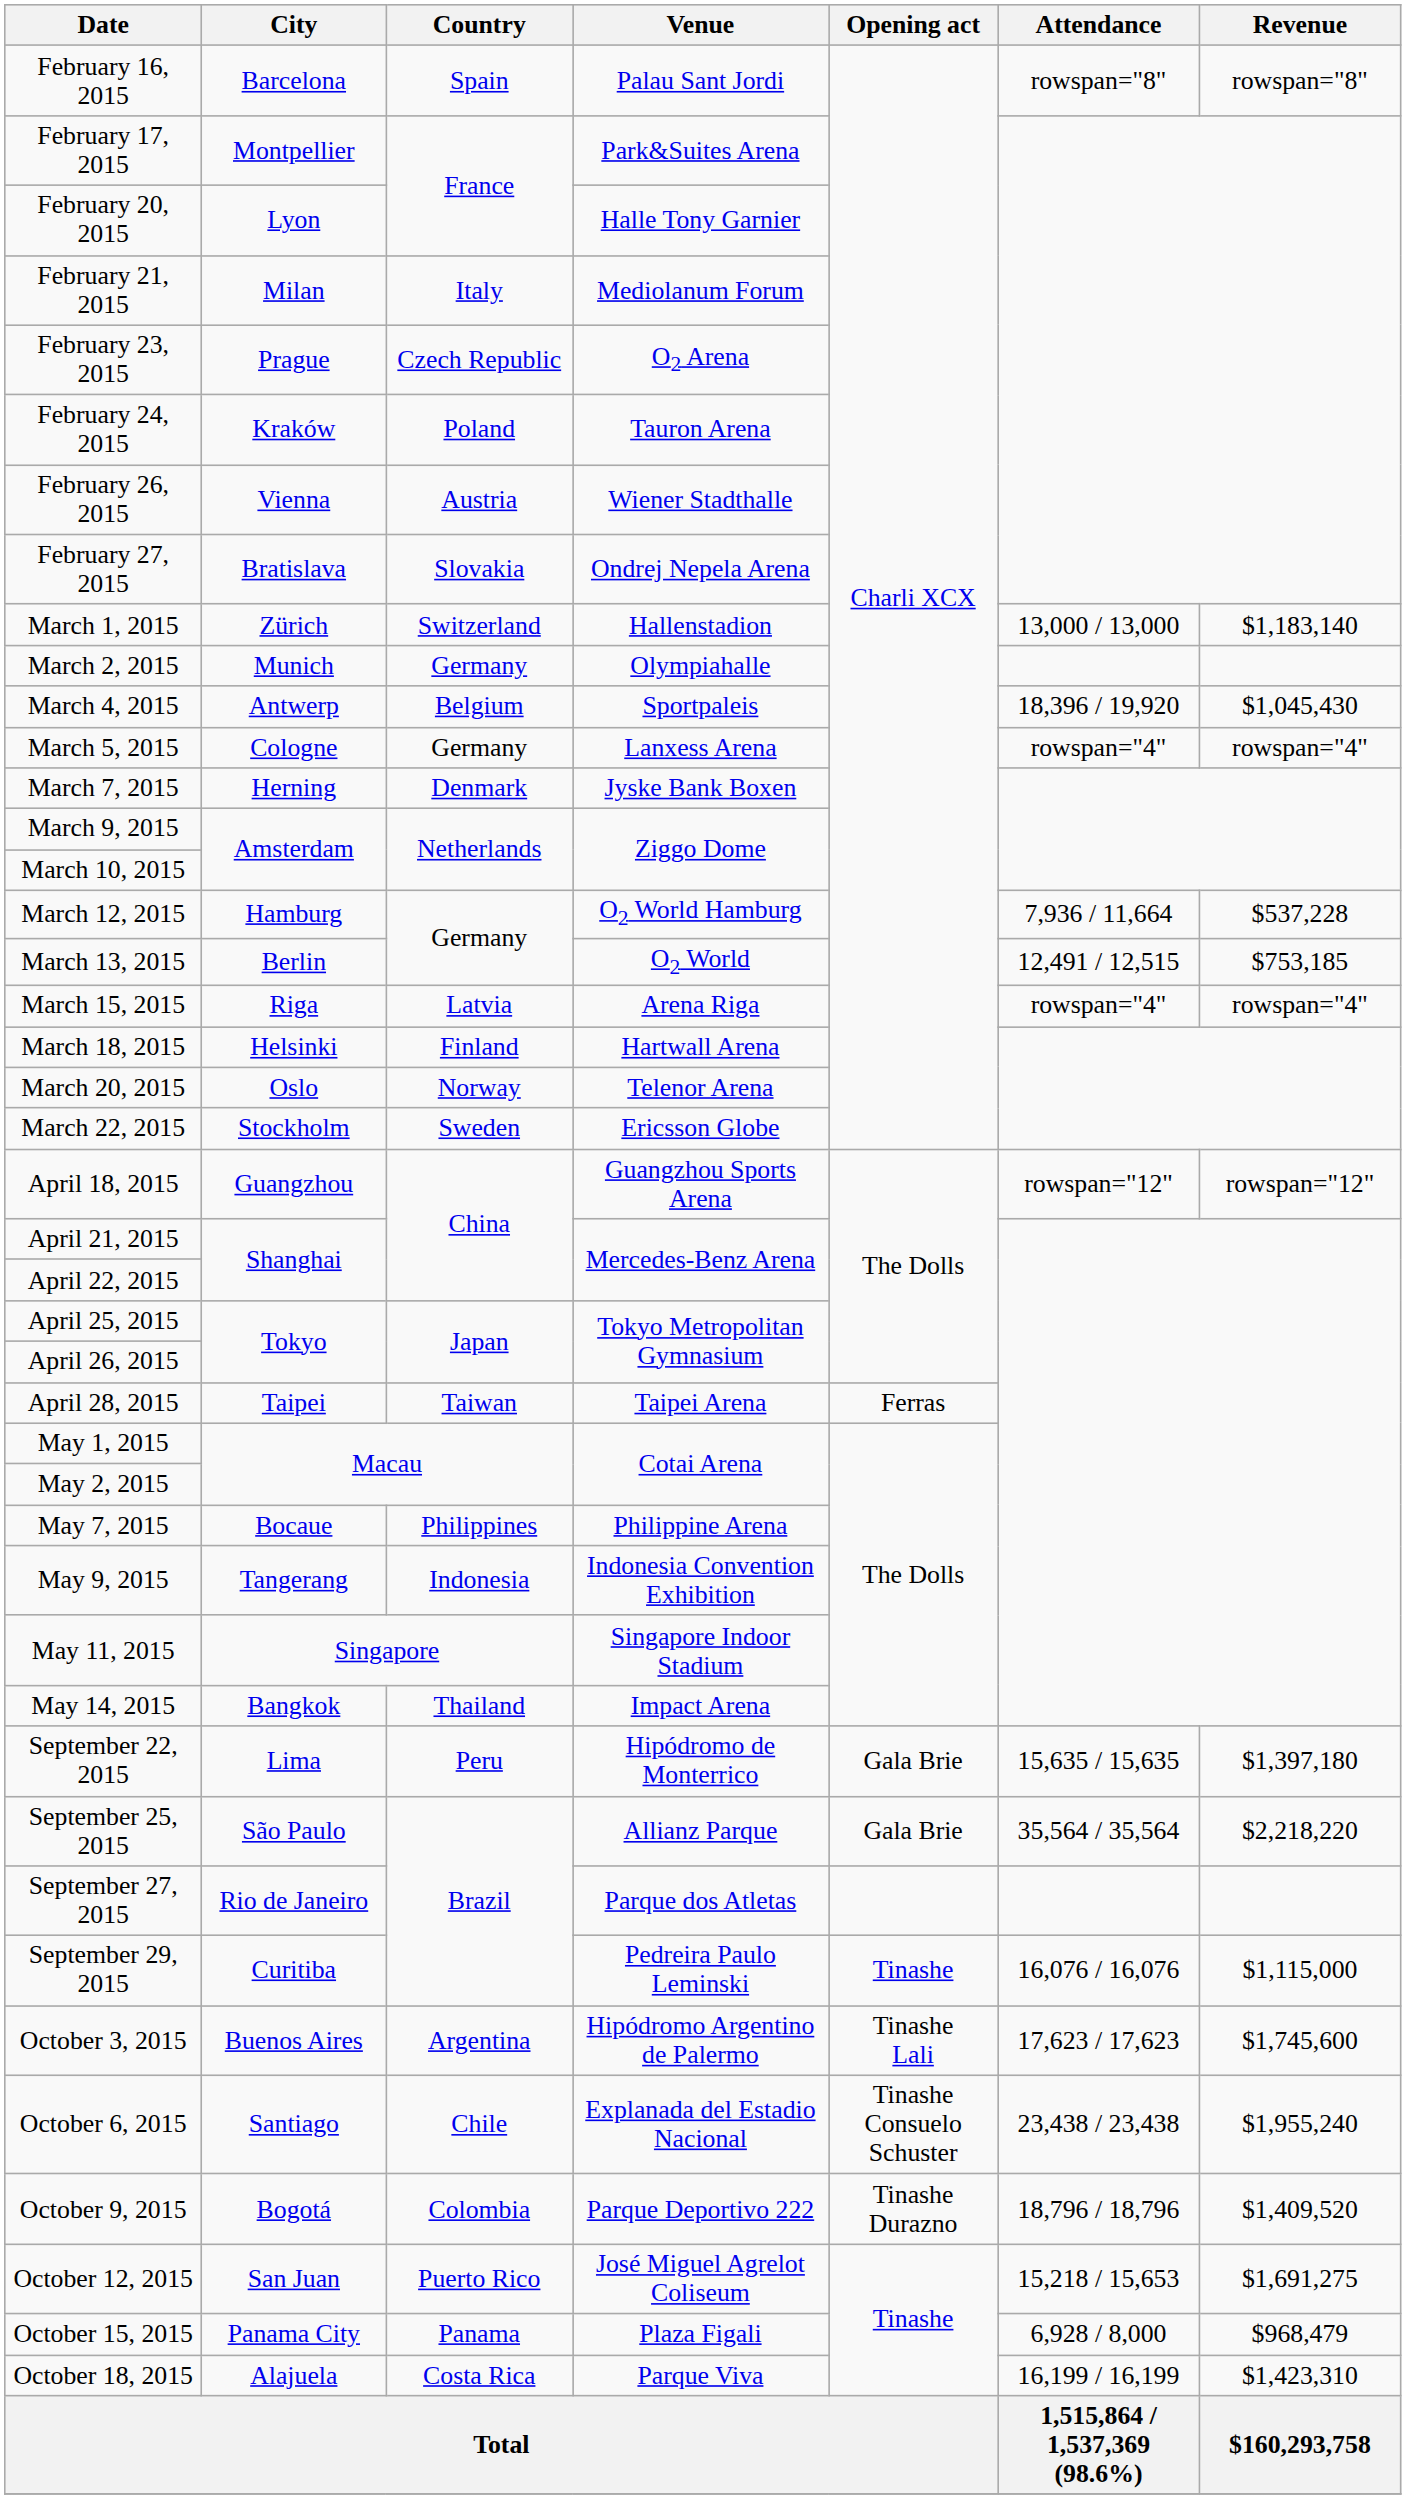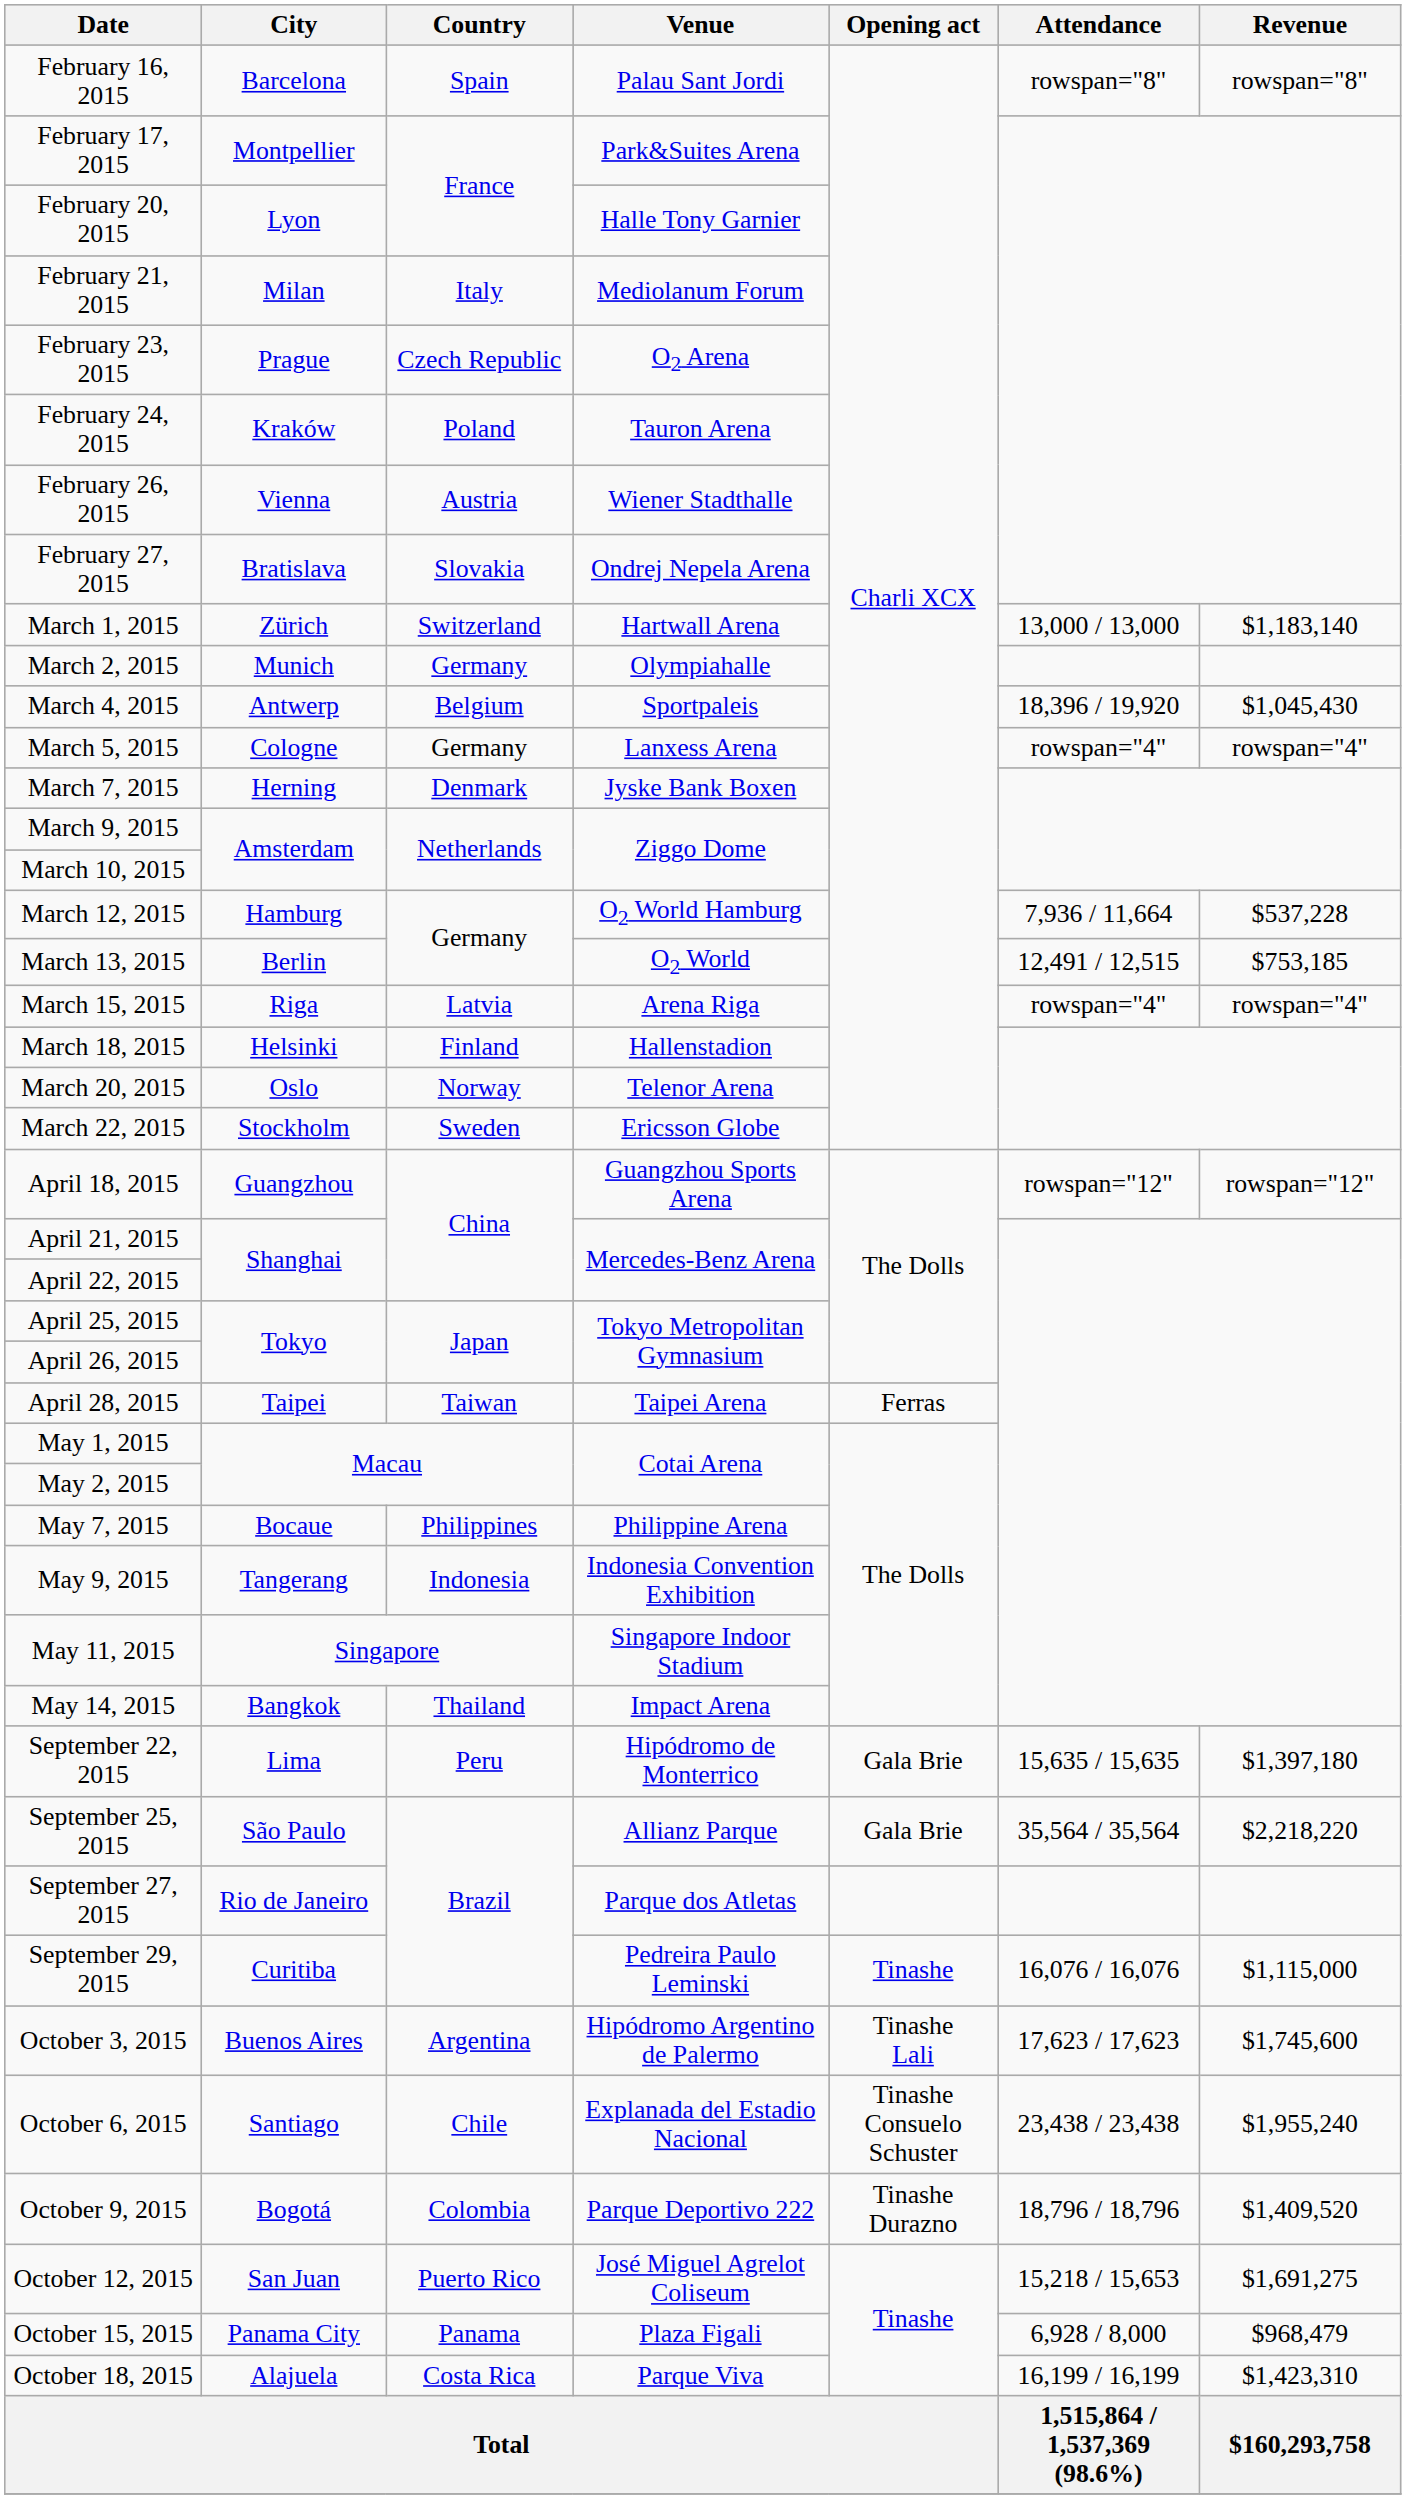(700, 624) Hallenstadion -> (700, 624) Hartwall Arena
(700, 1046) Hartwall Arena -> (700, 1046) Hallenstadion
